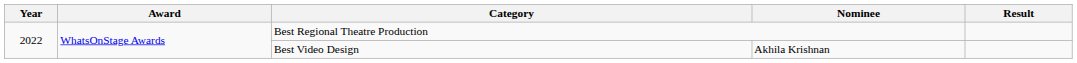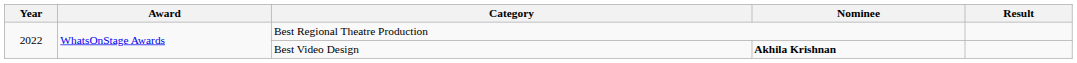(792, 49) normal -> (795, 49) bold
